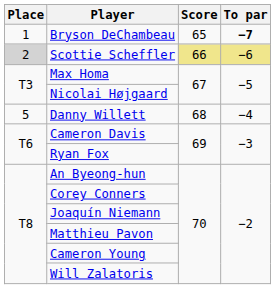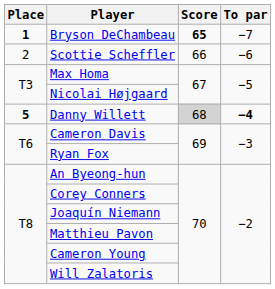(26, 34) normal -> (26, 34) bold
(199, 34) normal -> (199, 34) bold
(246, 34) bold -> (246, 34) normal
(26, 54) lightgrey background -> (26, 54) no background
(199, 54) khaki background -> (199, 54) no background
(246, 54) khaki background -> (246, 54) no background
(26, 114) normal -> (26, 114) bold
(199, 114) no background -> (199, 114) lightgrey background
(246, 114) normal -> (246, 114) bold
